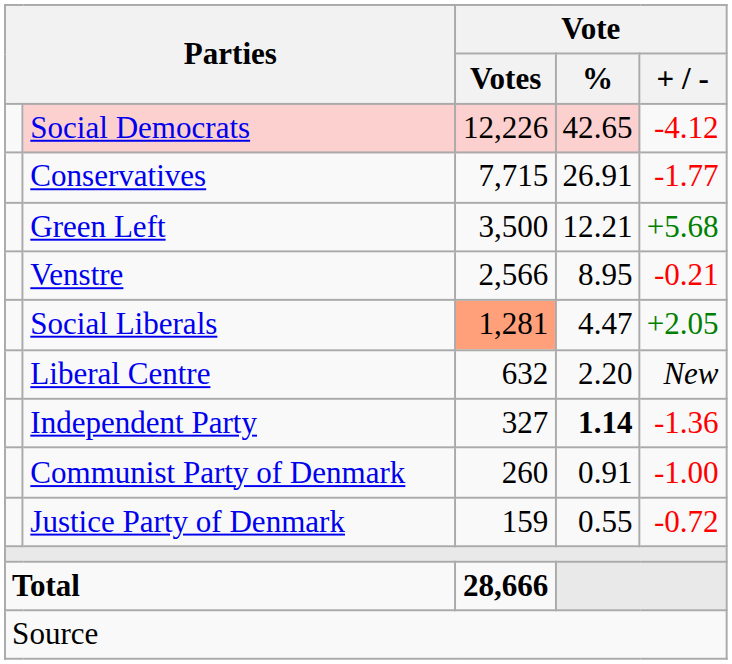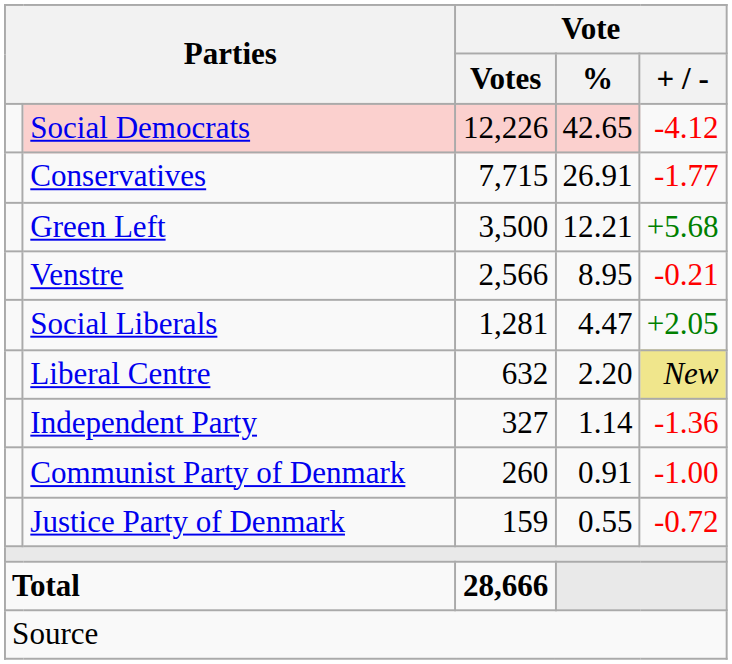(513, 324) lightsalmon background -> (513, 324) no background
(691, 373) no background -> (691, 373) khaki background
(605, 422) bold -> (605, 422) normal
